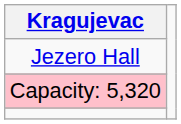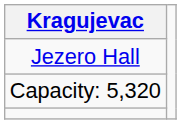(85, 90) pink background -> (85, 90) no background
